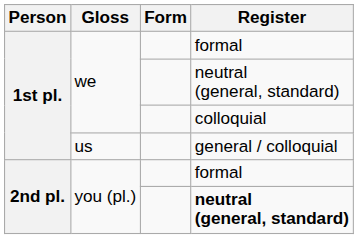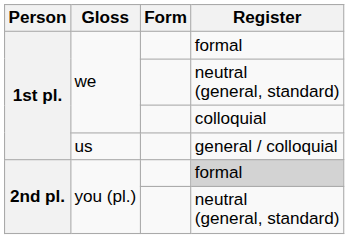(219, 173) no background -> (219, 173) lightgrey background
(272, 209) bold -> (267, 209) normal
